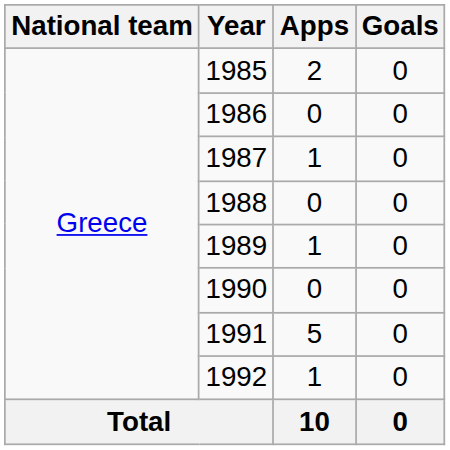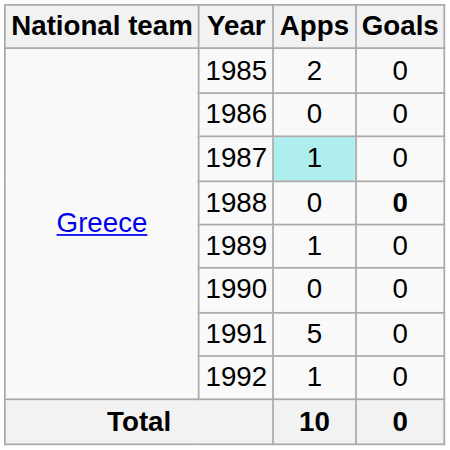(314, 158) no background -> (314, 158) paleturquoise background
(400, 202) normal -> (400, 202) bold
